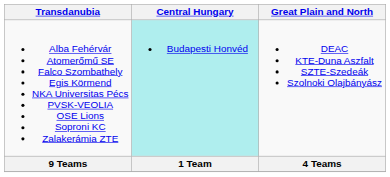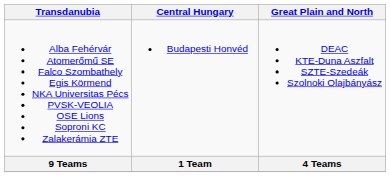(195, 49) paleturquoise background -> (195, 49) no background
